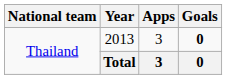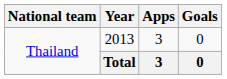(200, 39) bold -> (200, 39) normal
